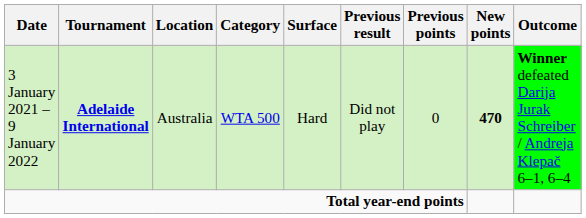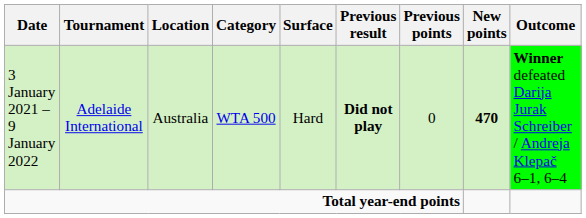(106, 117) bold -> (104, 117) normal
(372, 117) normal -> (368, 117) bold
